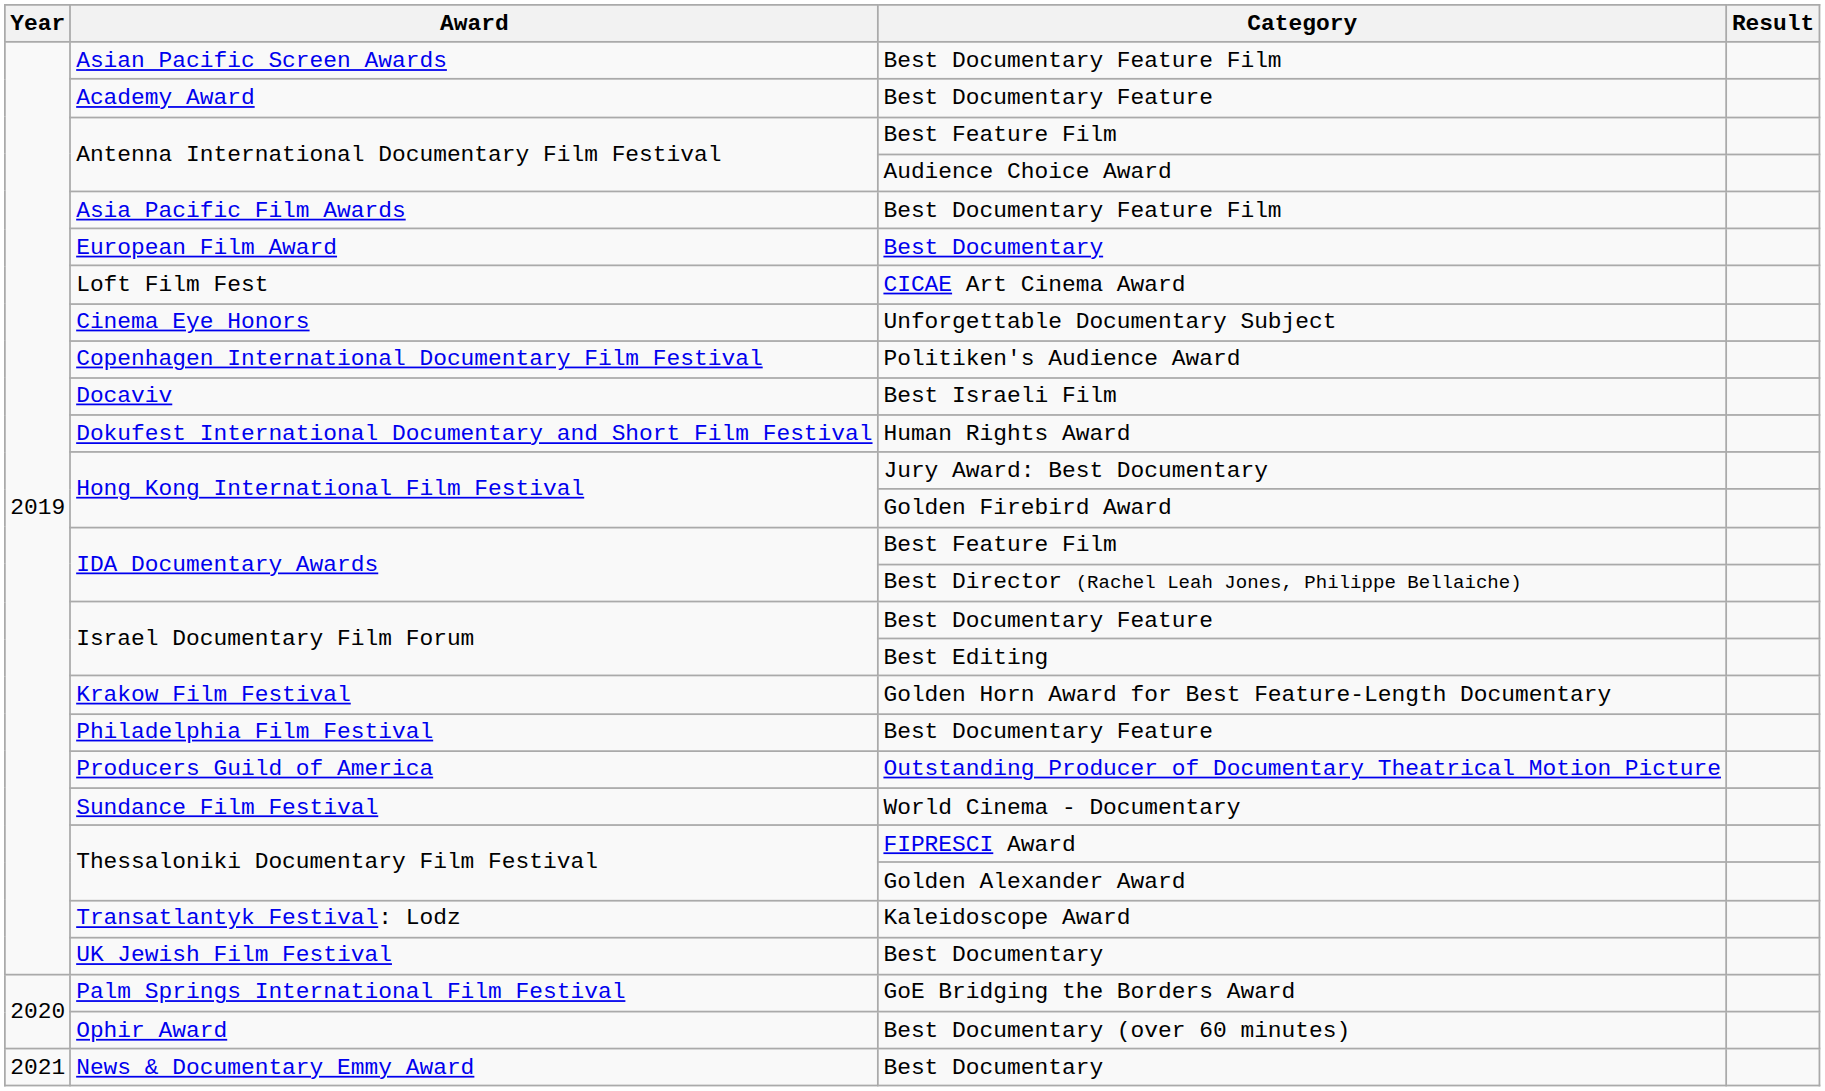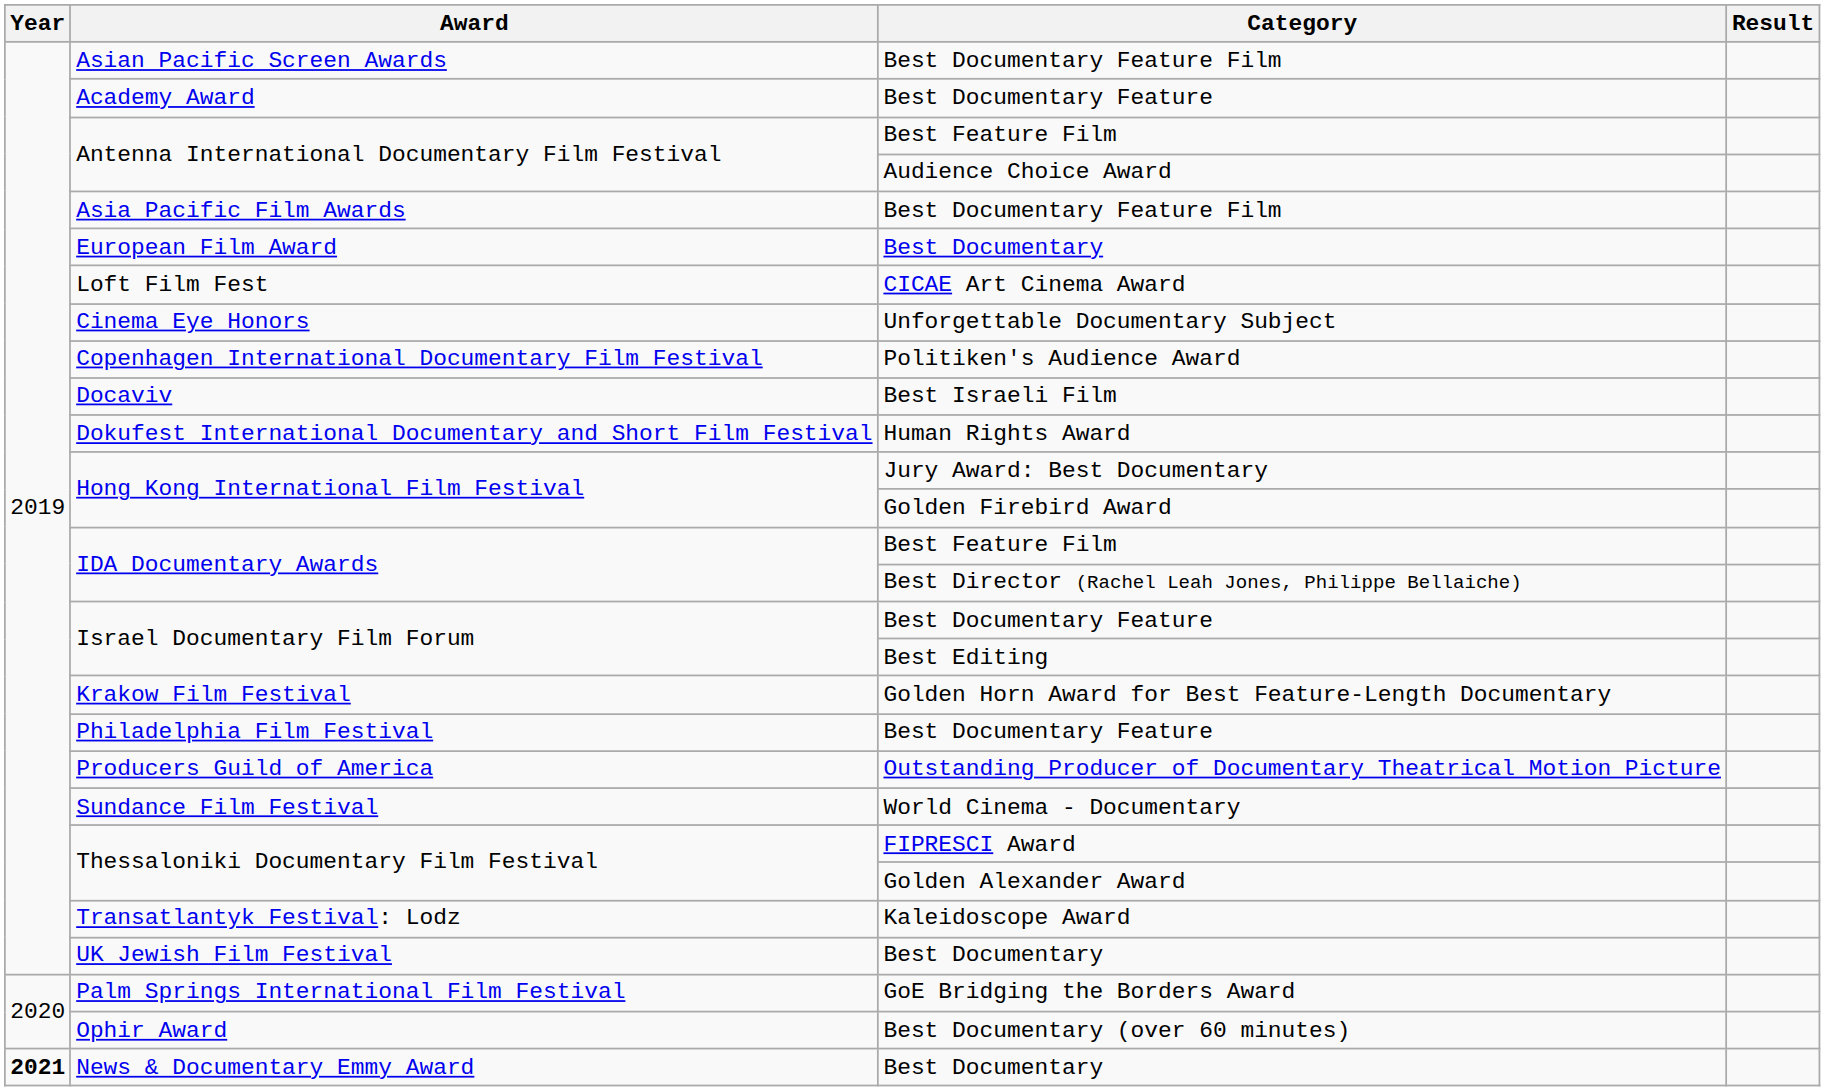(38, 1068) normal -> (38, 1068) bold
